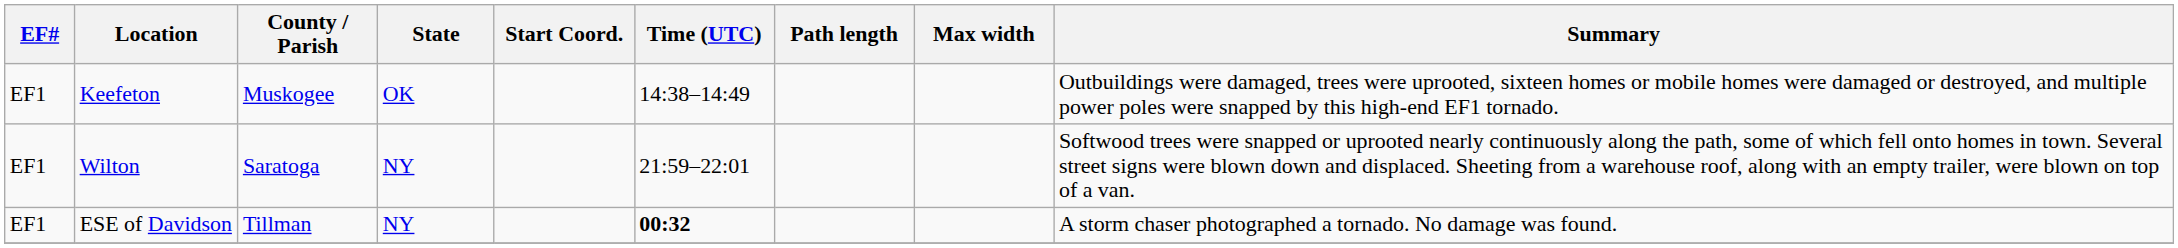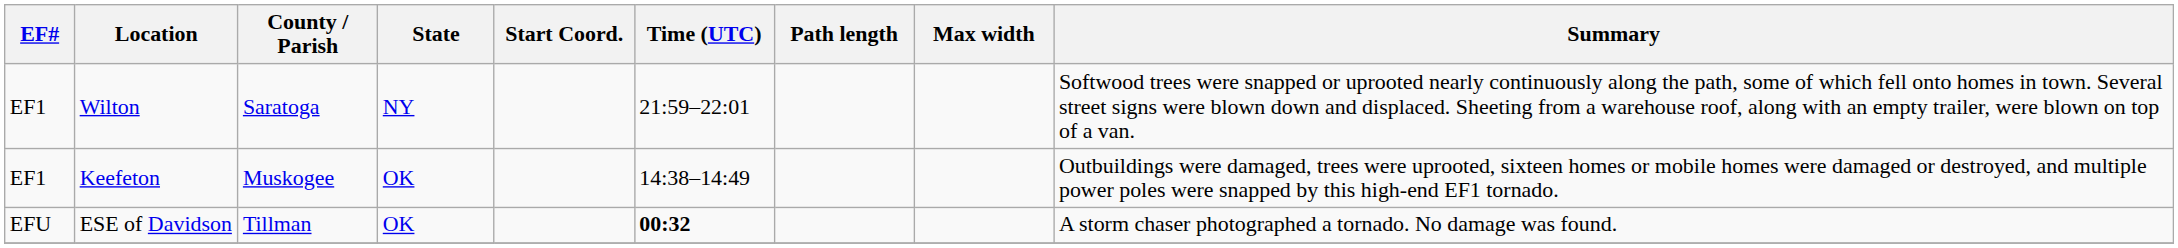rows swapped: (120, 93) <-> (110, 165)
(28, 224) EF1 -> (30, 224) EFU
(399, 224) NY -> (399, 224) OK
